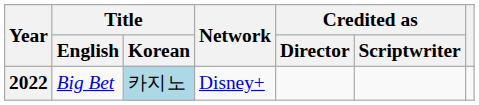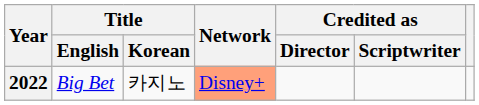(157, 82) lightblue background -> (157, 82) no background
(232, 83) no background -> (232, 83) lightsalmon background
